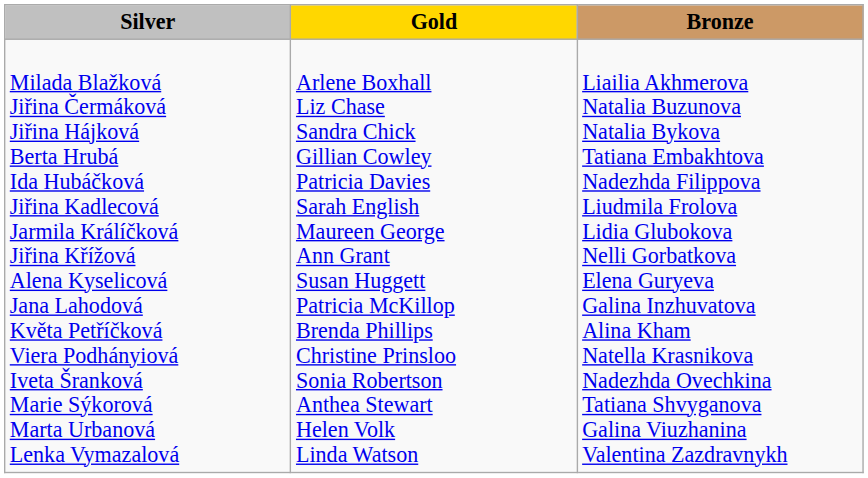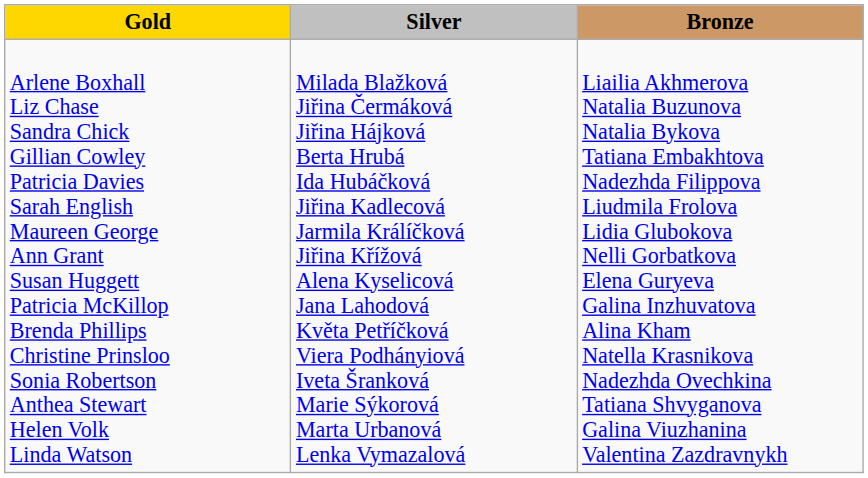columns swapped: (434, 22) <-> (148, 22)
